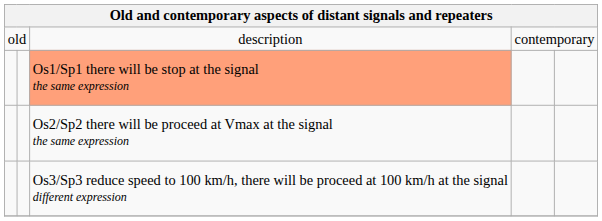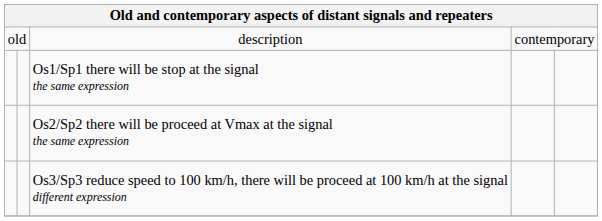(146, 77) lightsalmon background -> (146, 77) no background
